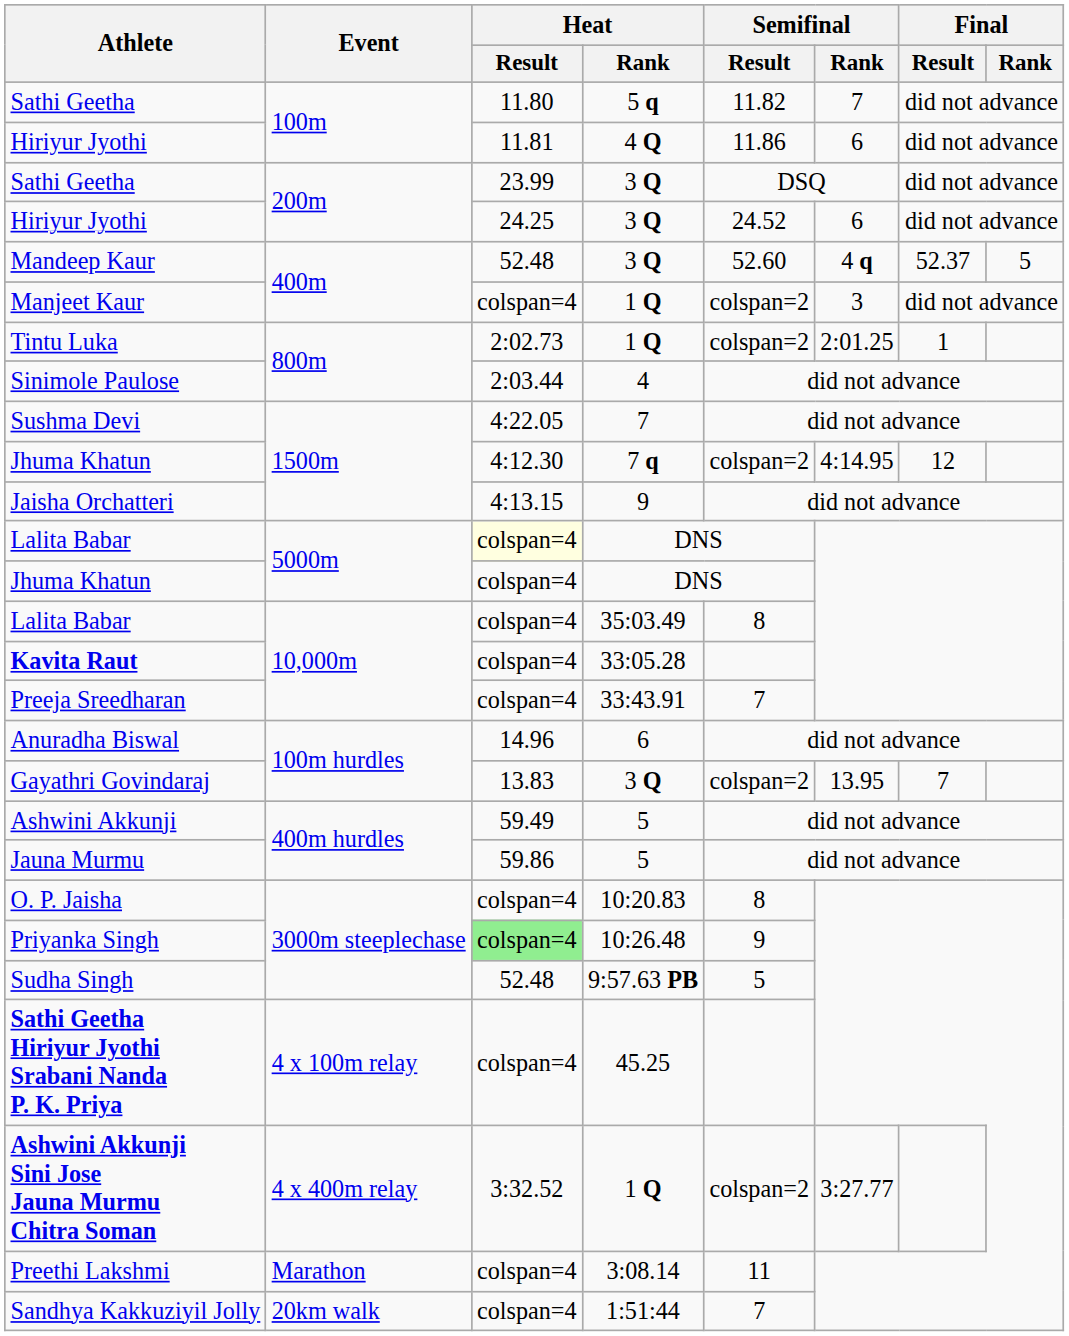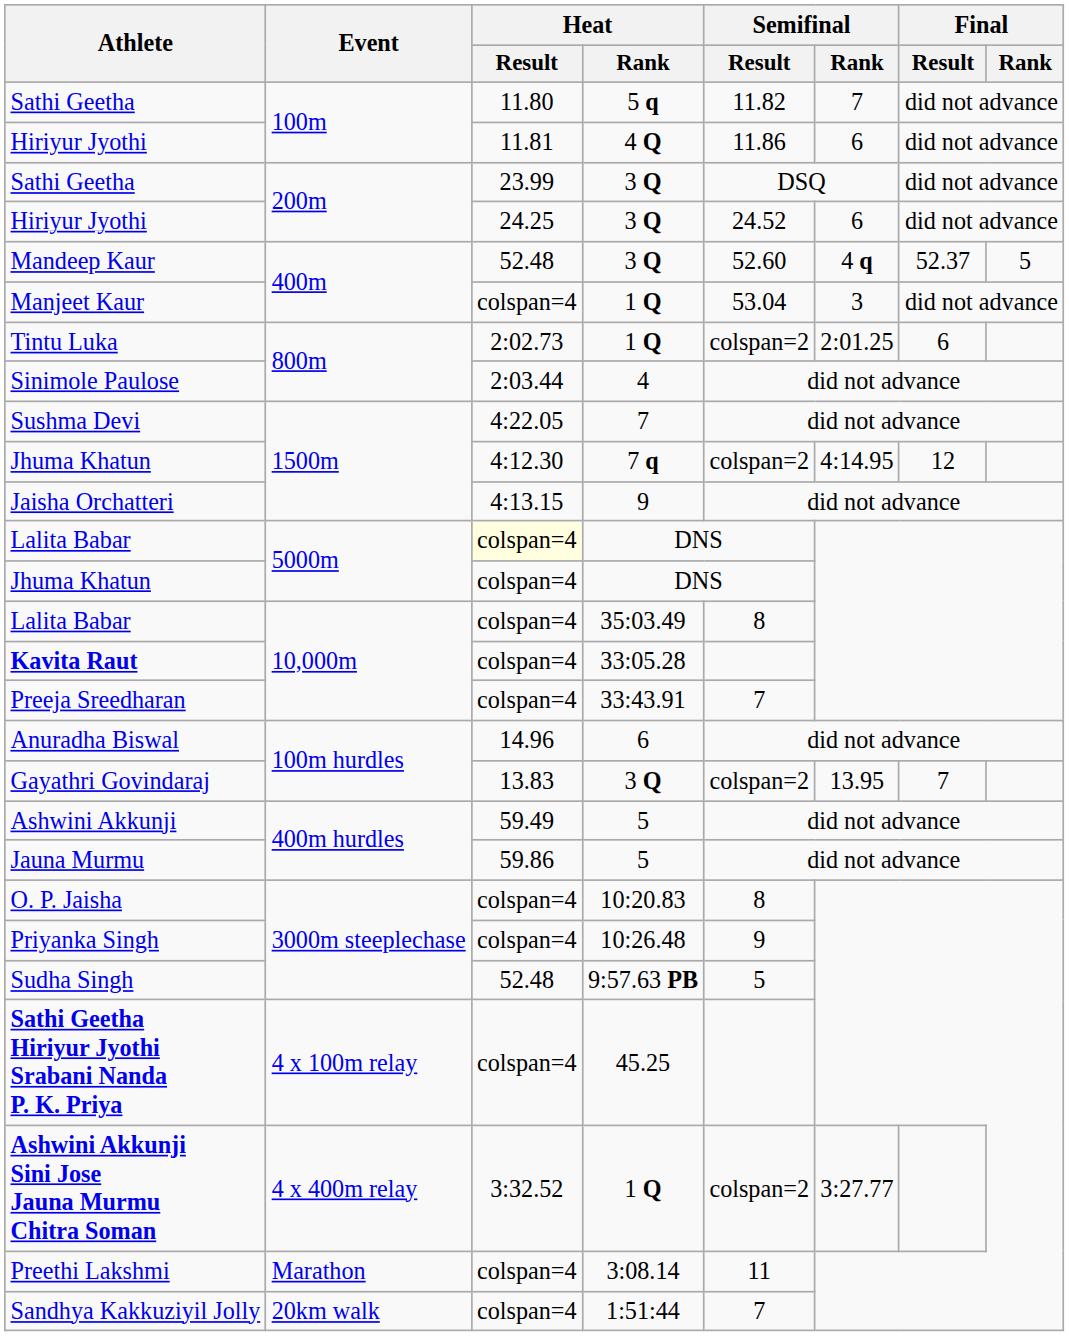(759, 301) colspan=2 -> (759, 301) 53.04
(943, 341) 1 -> (943, 341) 6
(527, 940) lightgreen background -> (527, 940) no background
